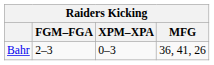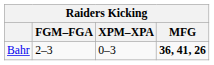(183, 50) normal -> (183, 50) bold
